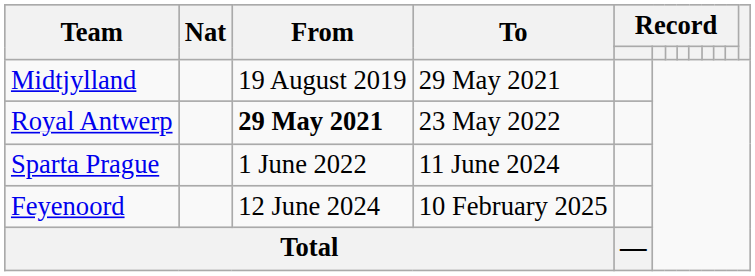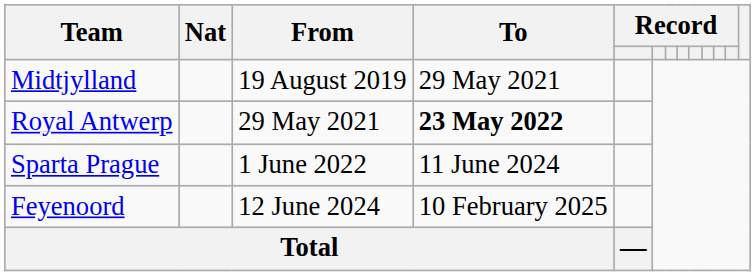(311, 122) bold -> (309, 122) normal
(490, 122) normal -> (491, 122) bold
